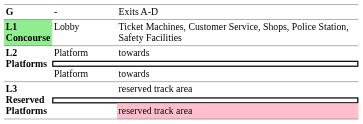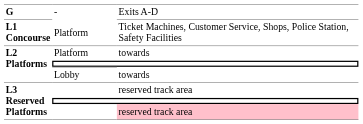(28, 32) lightgreen background -> (28, 32) no background
(67, 27) Lobby -> (71, 32) Platform
(71, 74) Platform -> (67, 74) Lobby
